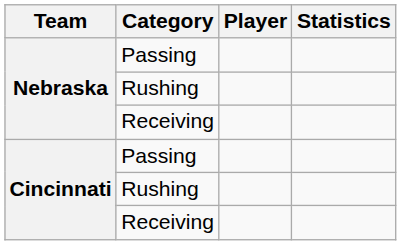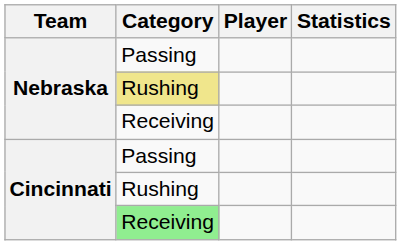(160, 88) no background -> (160, 88) khaki background
(168, 222) no background -> (168, 222) lightgreen background
